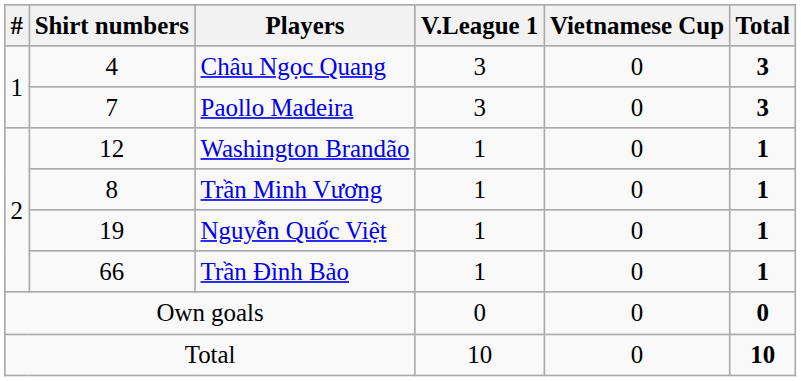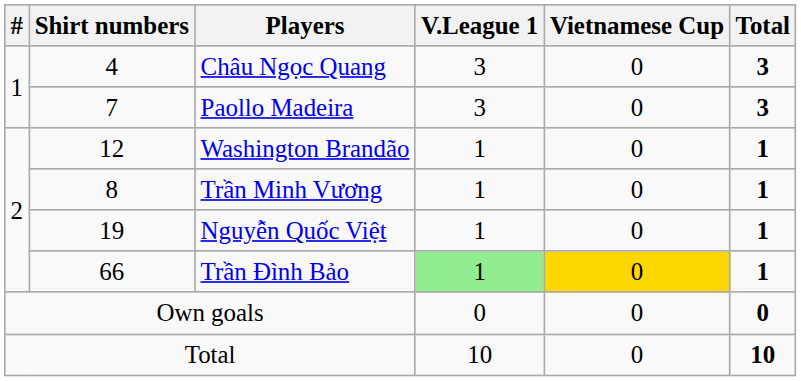(480, 271) no background -> (480, 271) lightgreen background
(637, 271) no background -> (637, 271) gold background
